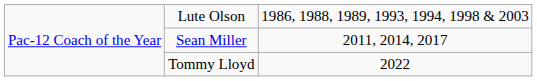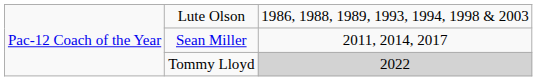(395, 64) no background -> (395, 64) lightgrey background
